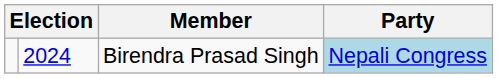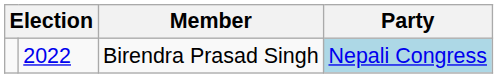(47, 55) 2024 -> (47, 55) 2022
